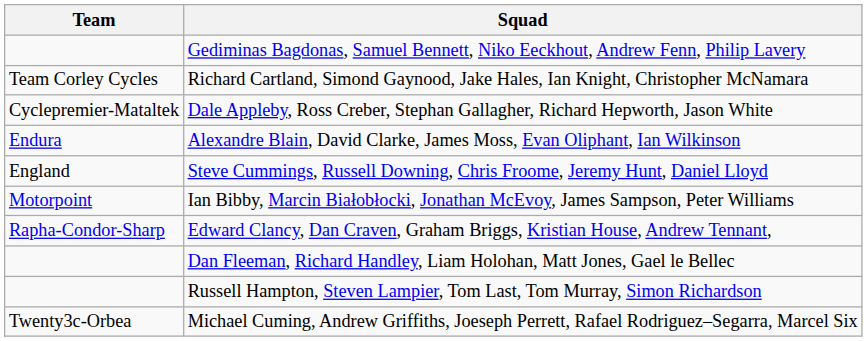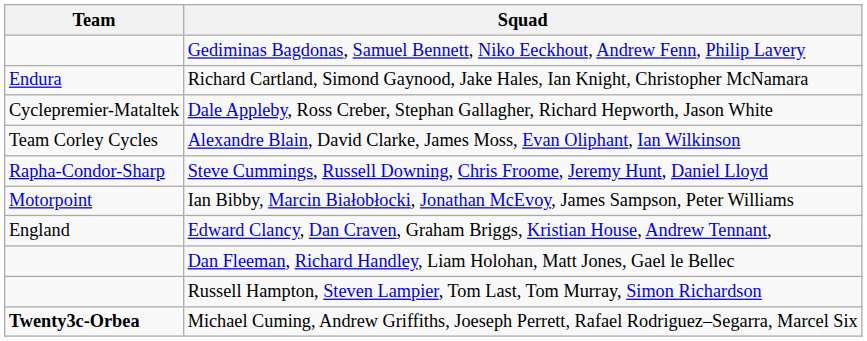(83, 80) Team Corley Cycles -> (35, 80) Endura
(35, 140) Endura -> (83, 140) Team Corley Cycles
(39, 170) England -> (87, 170) Rapha-Condor-Sharp
(87, 231) Rapha-Condor-Sharp -> (39, 231) England
(70, 321) normal -> (74, 321) bold
